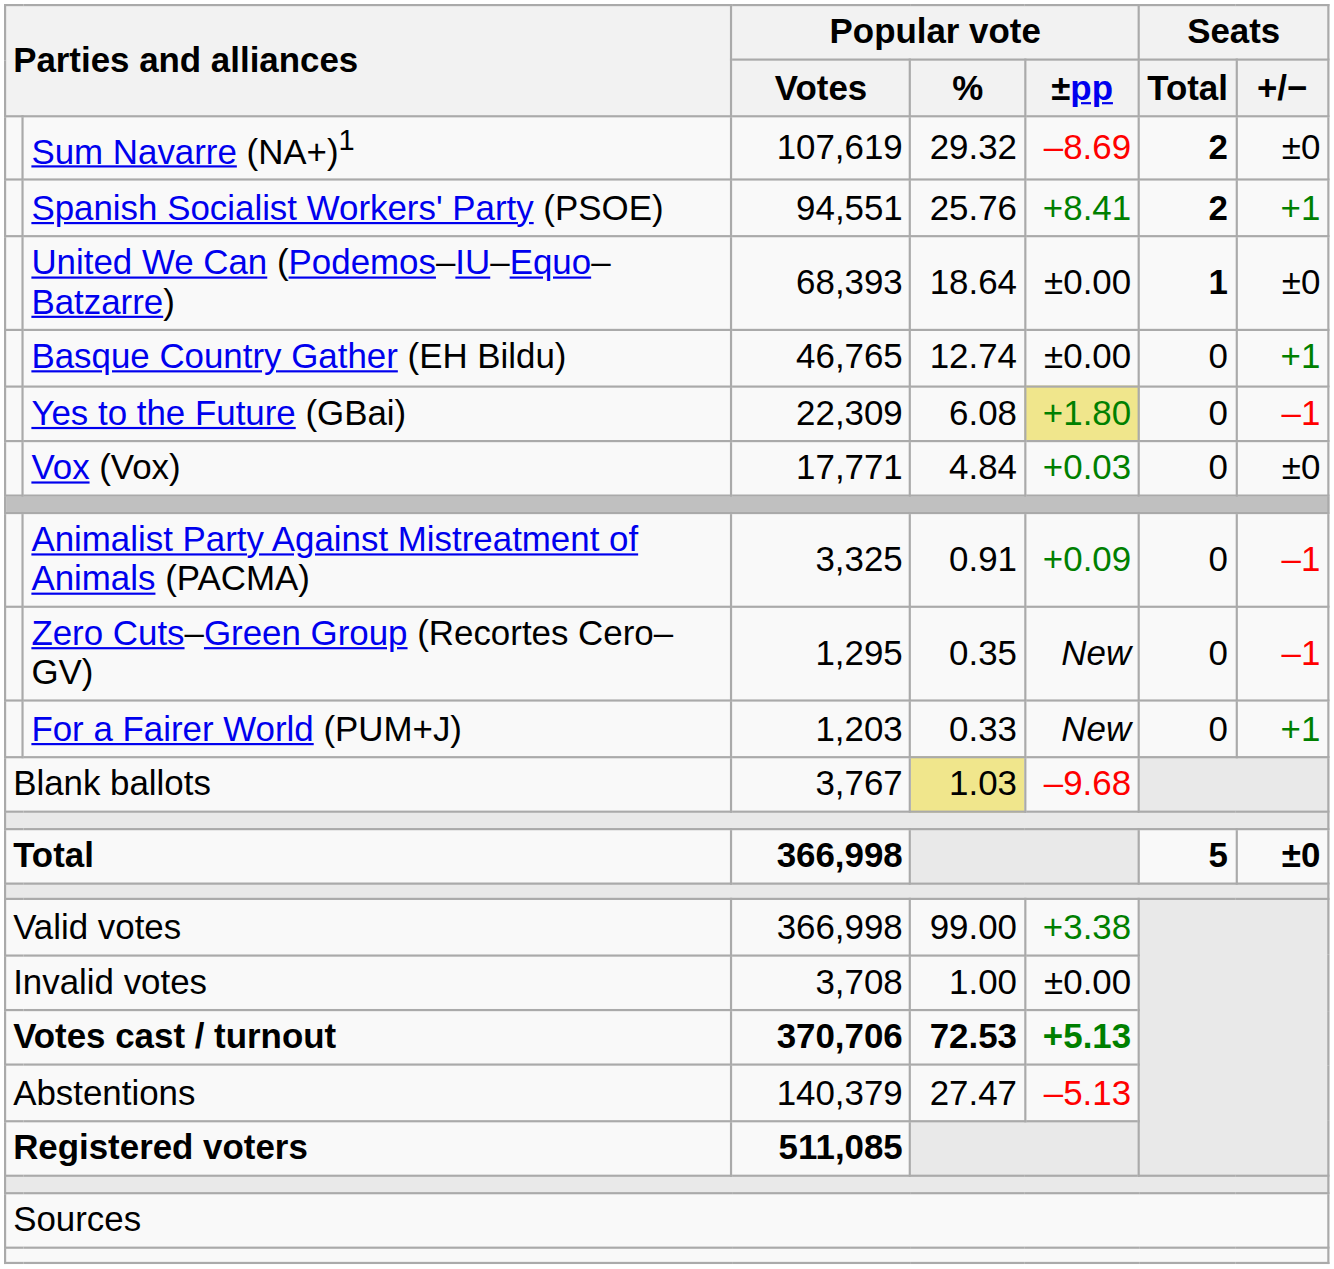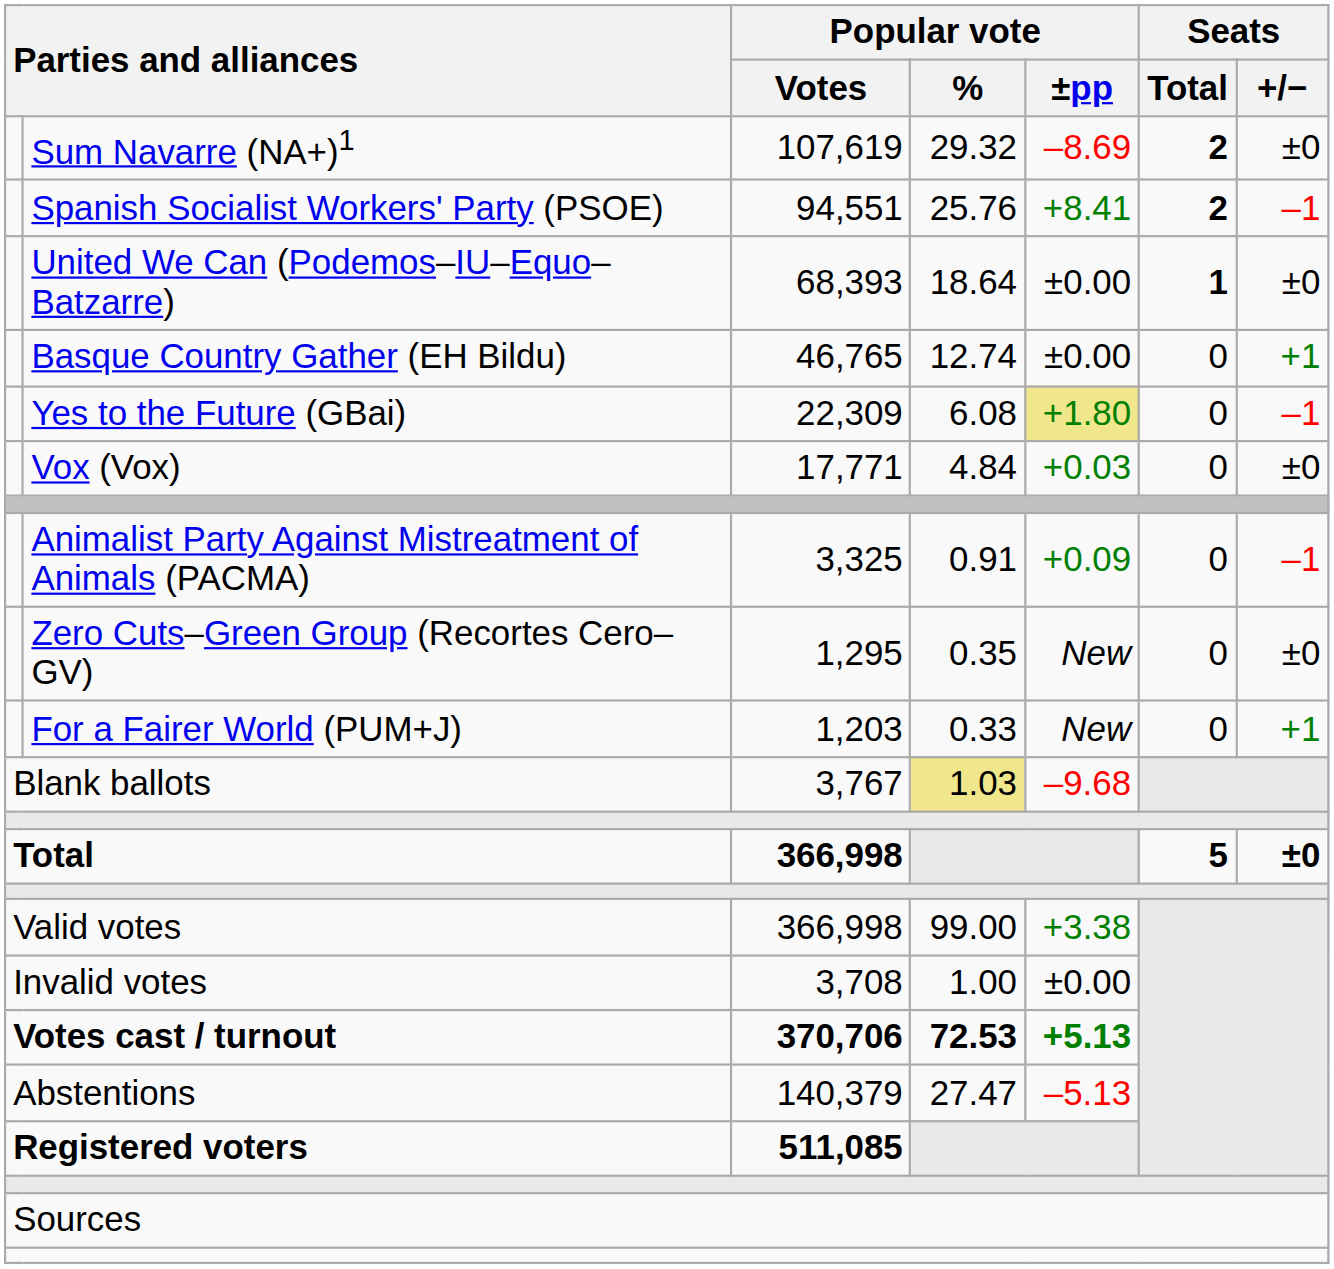(1300, 207) +1 -> (1301, 207) –1
(1301, 653) –1 -> (1301, 653) ±0
